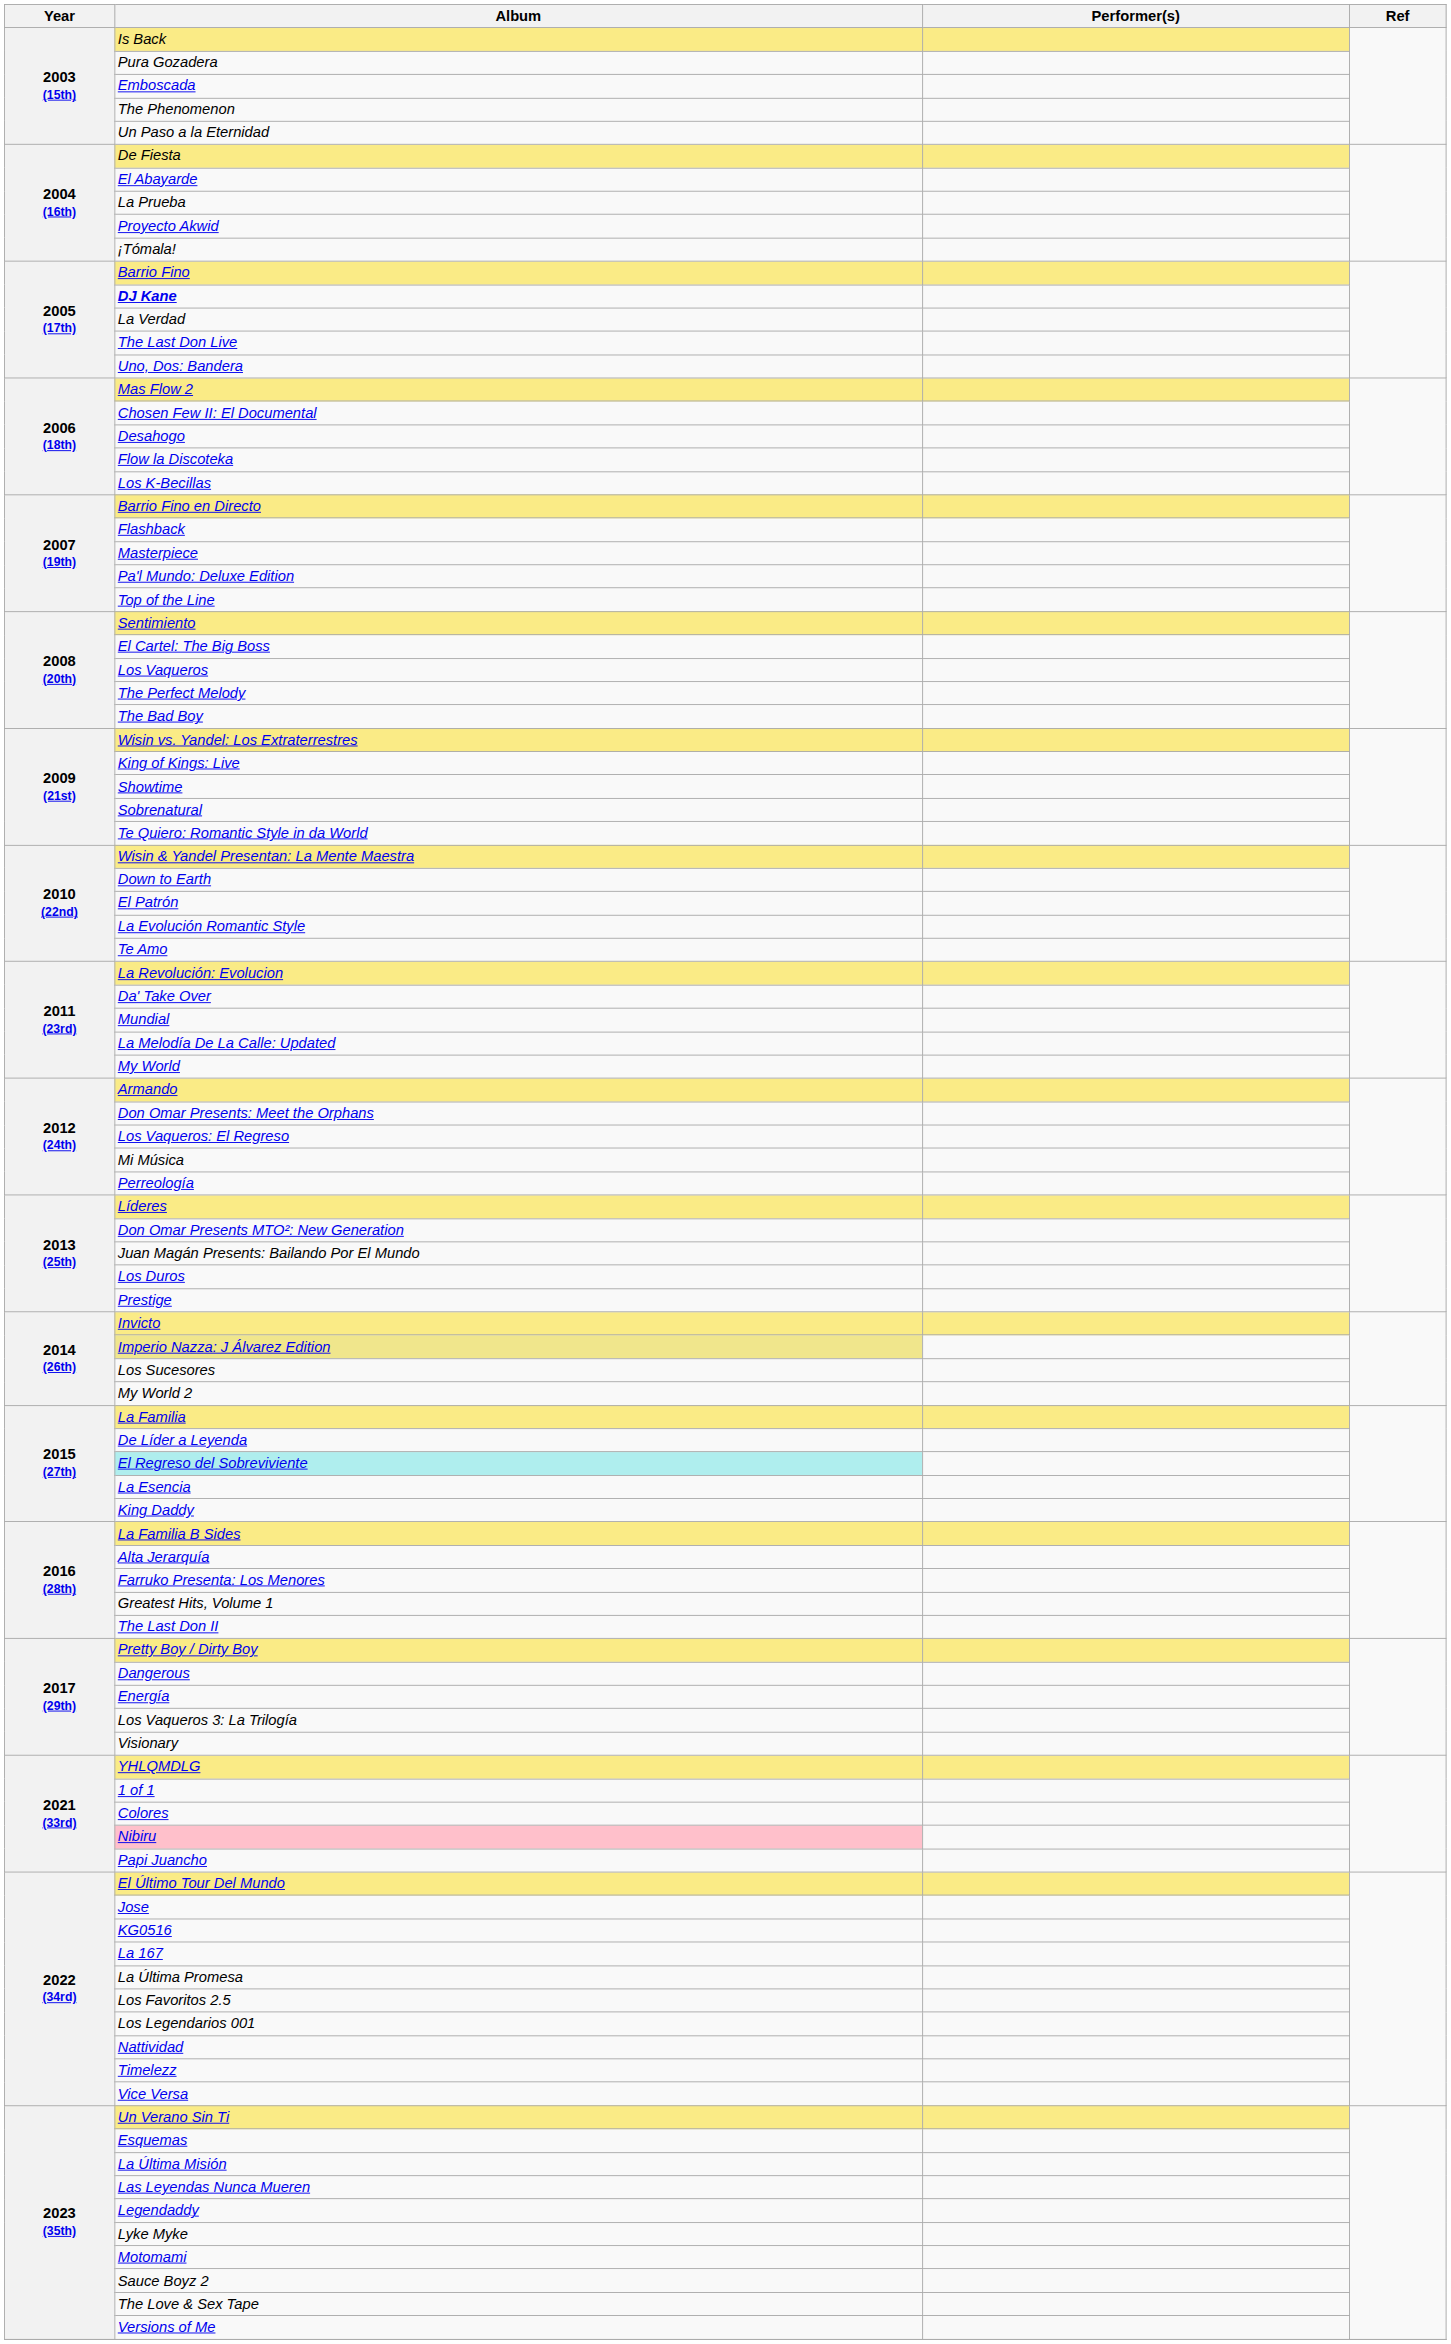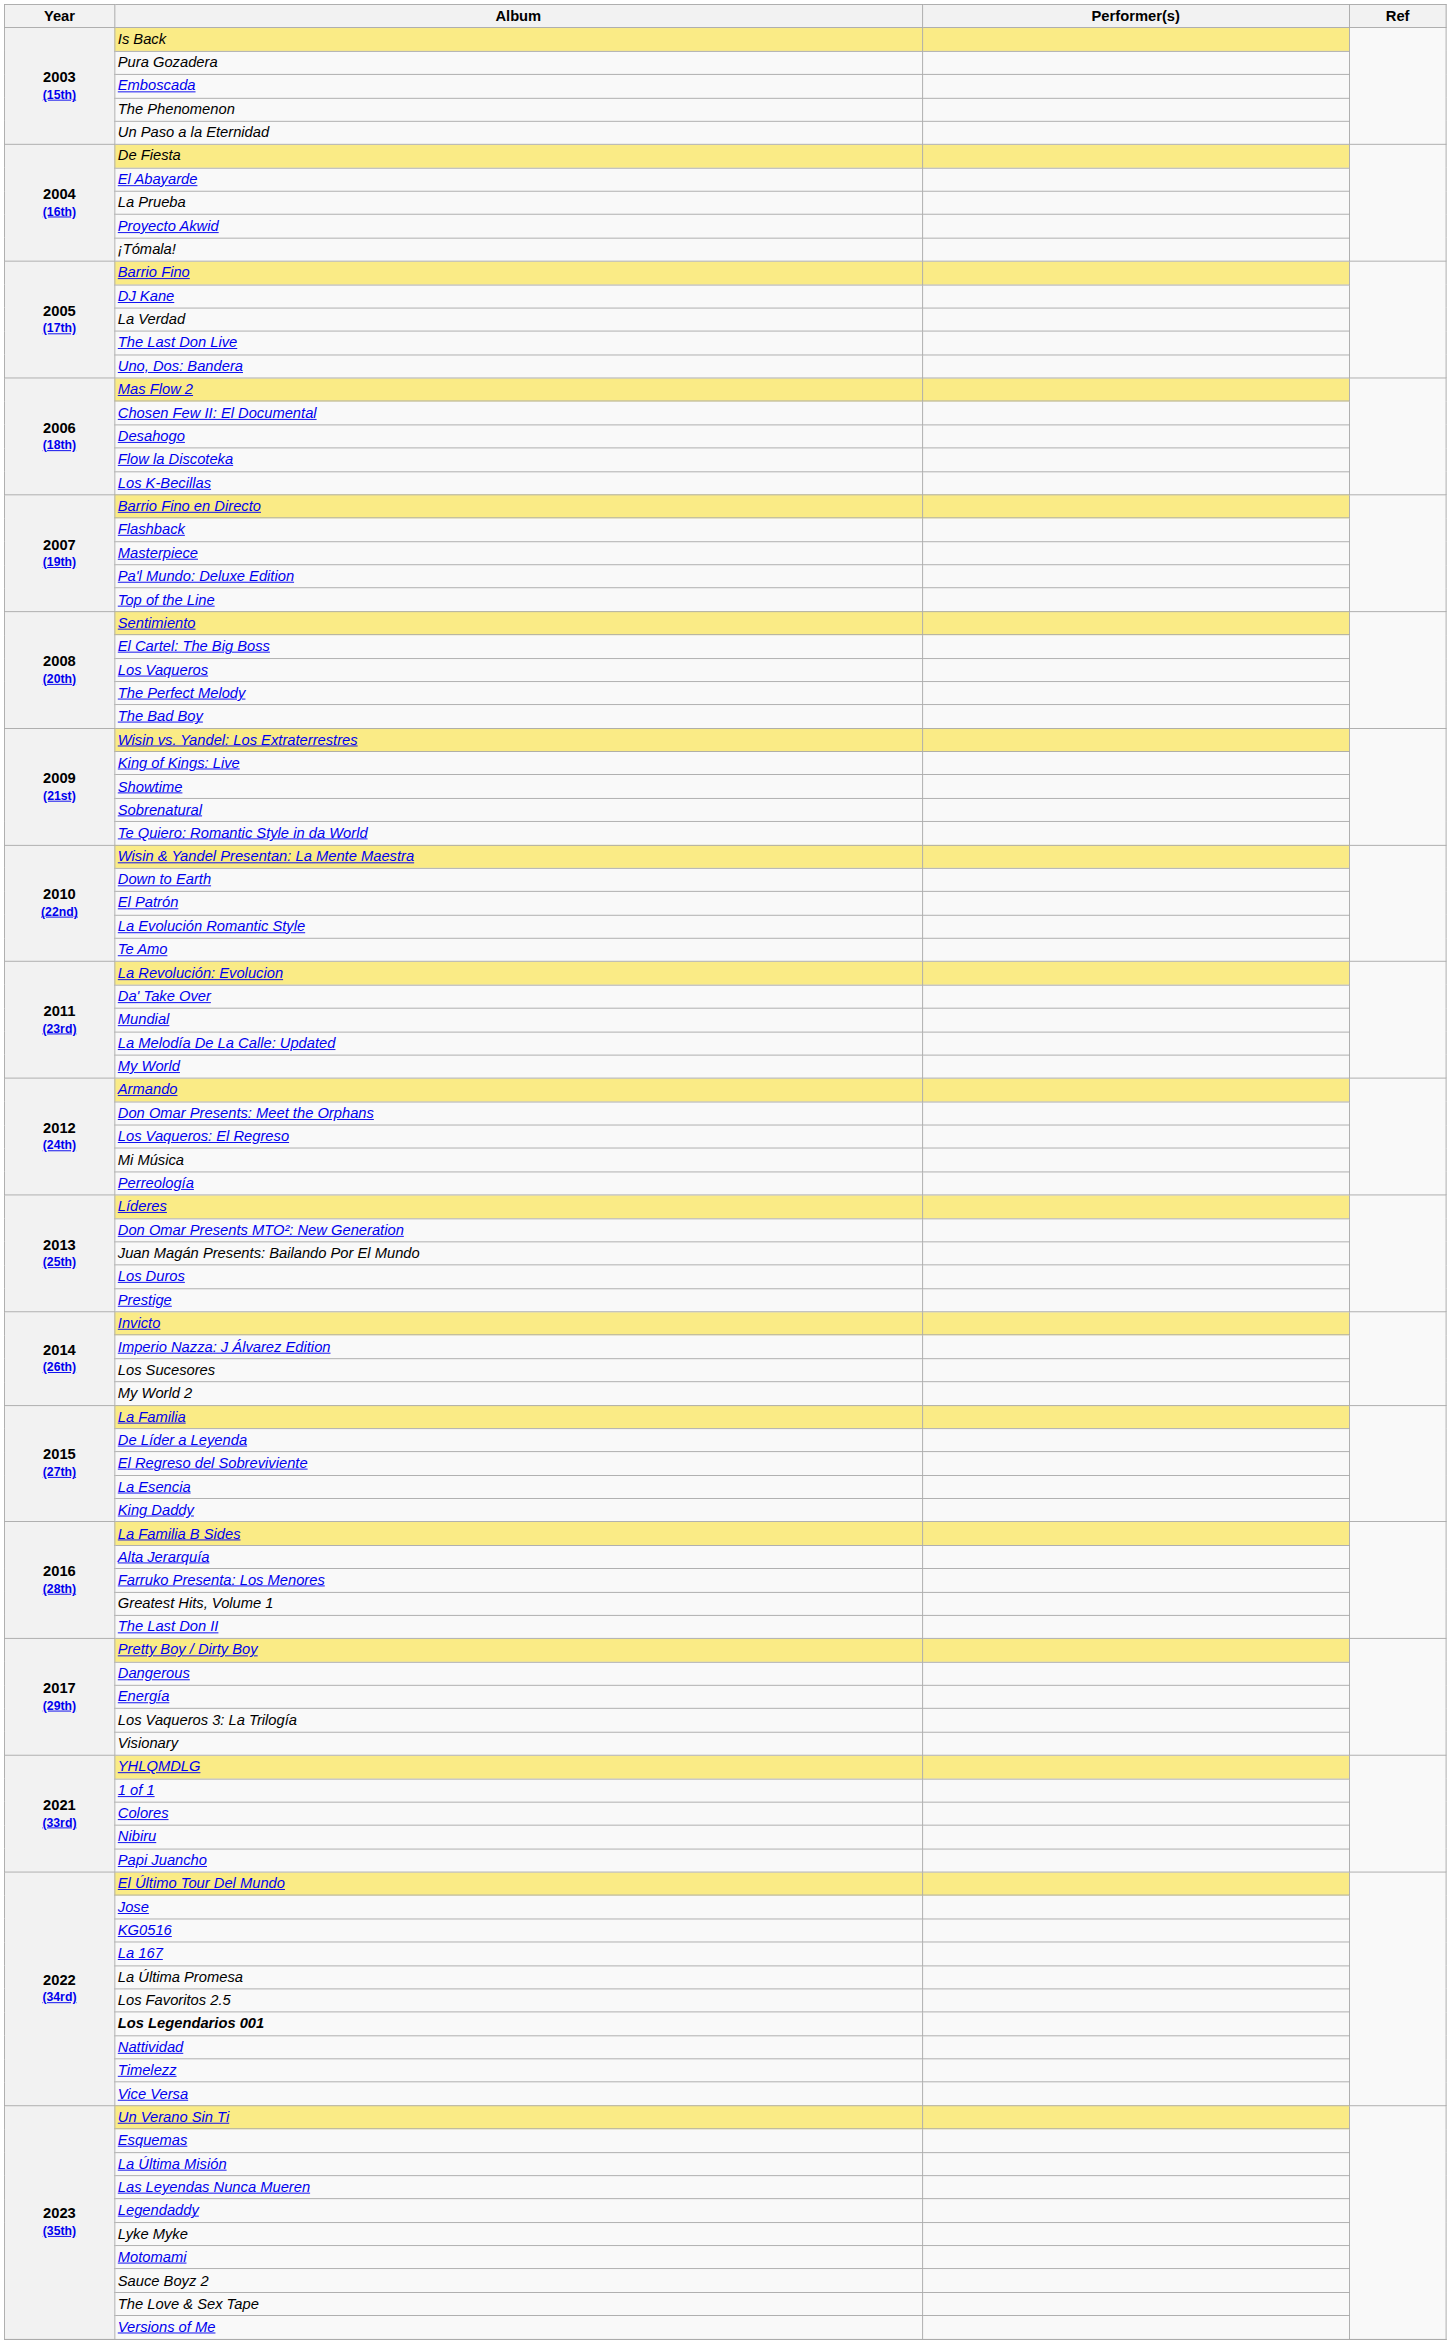(147, 296) bold -> (146, 296) normal
(224, 1346) khaki background -> (224, 1346) no background
(213, 1463) paleturquoise background -> (213, 1463) no background
(137, 1837) pink background -> (137, 1837) no background
(187, 2023) normal -> (191, 2023) bold
